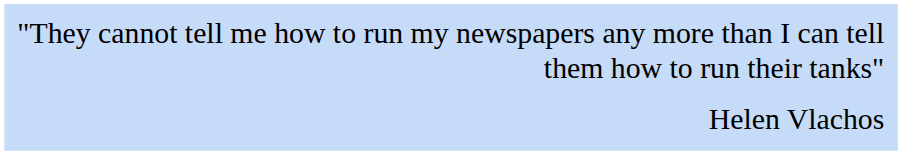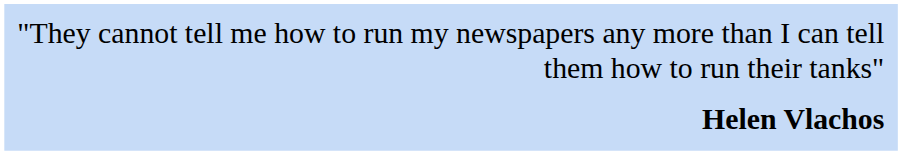(797, 119) normal -> (793, 119) bold
